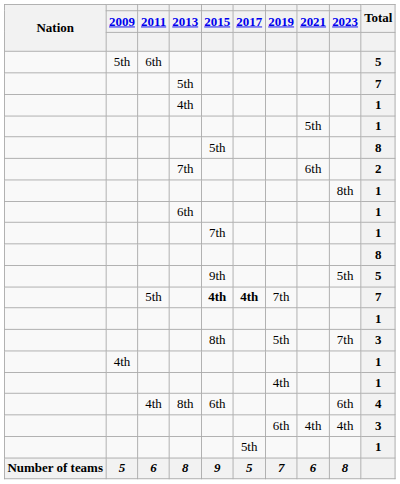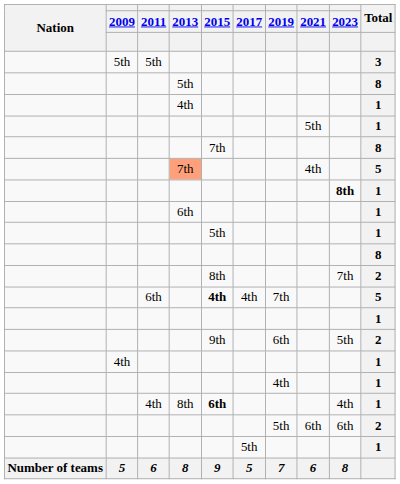(154, 62) 6th -> (154, 62) 5th
(378, 62) 5 -> (378, 62) 3
(378, 83) 7 -> (378, 83) 8
(217, 148) 5th -> (217, 148) 7th
(185, 169) no background -> (185, 169) lightsalmon background
(313, 169) 6th -> (313, 169) 4th
(378, 169) 2 -> (378, 169) 5
(345, 190) normal -> (345, 190) bold
(217, 233) 7th -> (217, 233) 5th
(217, 276) 9th -> (217, 276) 8th
(345, 276) 5th -> (345, 276) 7th
(378, 276) 5 -> (378, 276) 2
(154, 297) 5th -> (154, 297) 6th
(249, 297) bold -> (249, 297) normal
(378, 297) 7 -> (378, 297) 5
(217, 340) 8th -> (217, 340) 9th
(281, 340) 5th -> (281, 340) 6th
(345, 340) 7th -> (345, 340) 5th
(378, 340) 3 -> (378, 340) 2
(217, 404) normal -> (217, 404) bold
(345, 404) 6th -> (345, 404) 4th
(378, 404) 4 -> (378, 404) 1
(281, 425) 6th -> (281, 425) 5th
(313, 425) 4th -> (313, 425) 6th
(345, 425) 4th -> (345, 425) 6th
(378, 425) 3 -> (378, 425) 2
